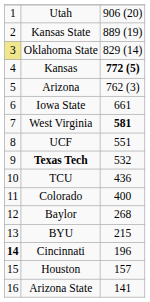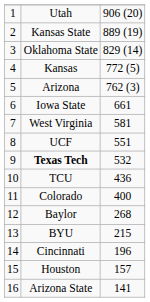(13, 50) khaki background -> (13, 50) no background
(123, 68) bold -> (123, 68) normal
(123, 123) bold -> (123, 123) normal
(13, 251) bold -> (13, 251) normal
